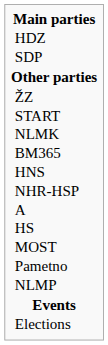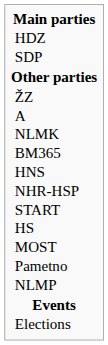(38, 116) START -> (20, 116) A
(20, 210) A -> (38, 210) START
